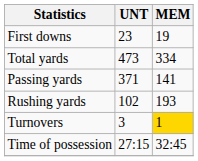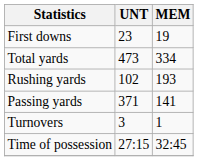rows swapped: (47, 101) <-> (45, 79)
(159, 123) gold background -> (159, 123) no background
